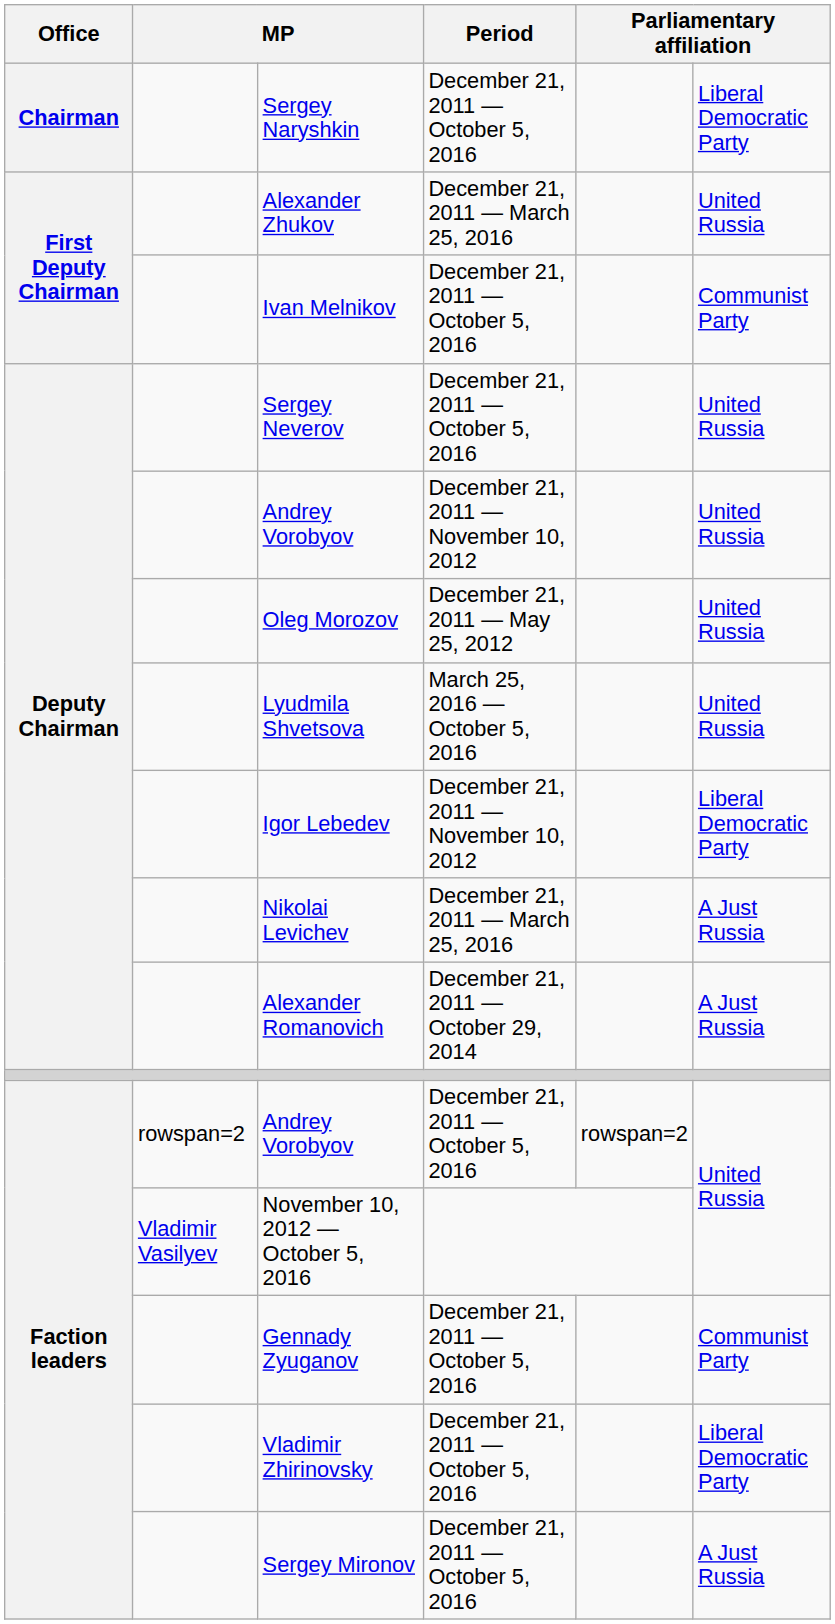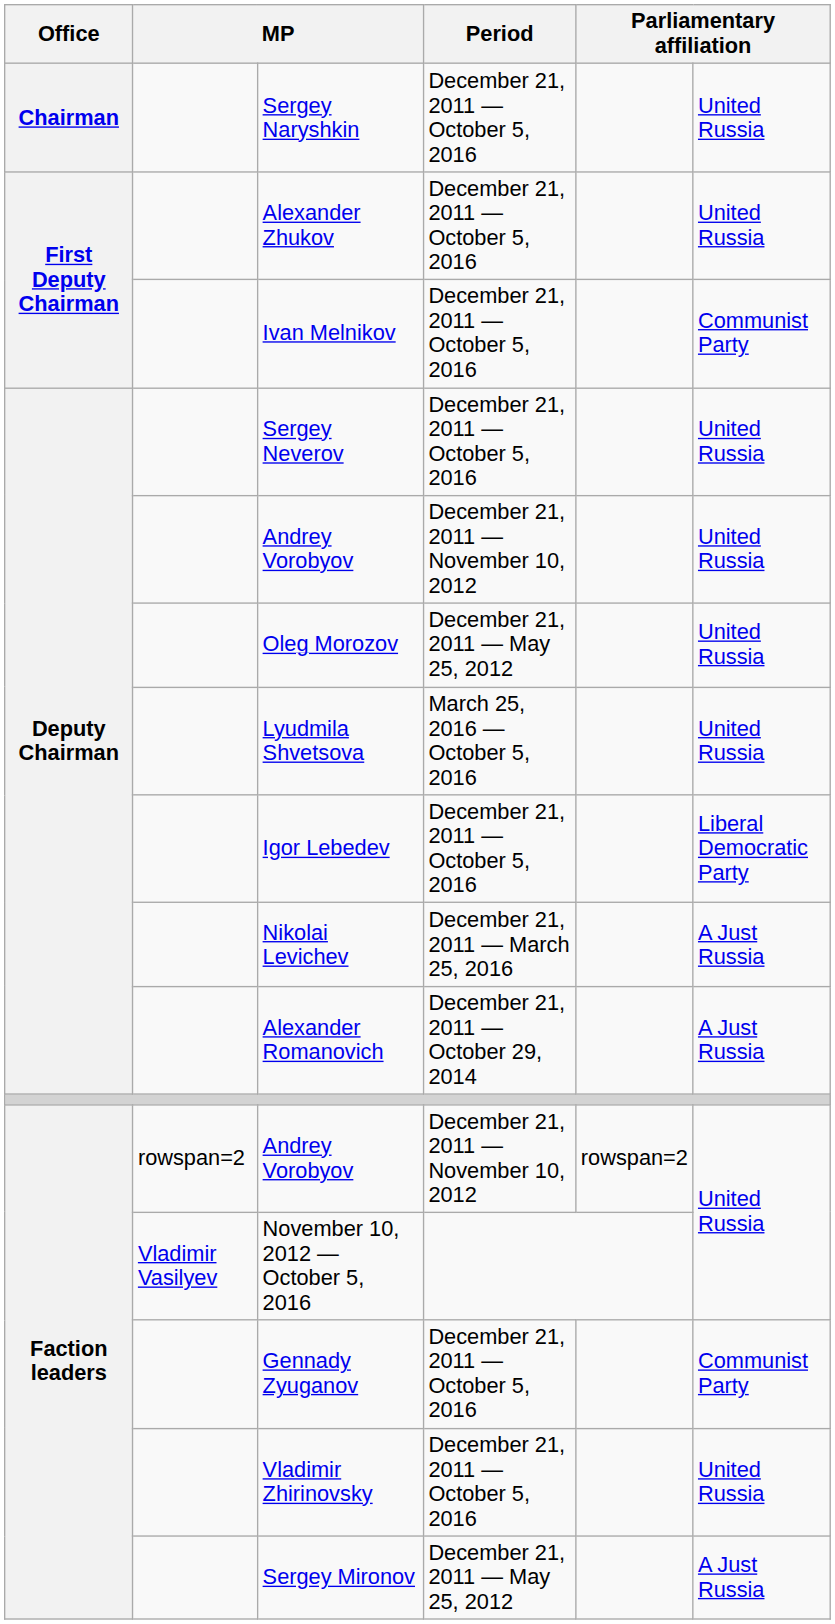(753, 117) Liberal Democratic Party -> (731, 117) United Russia
(499, 213) December 21, 2011 — March 25, 2016 -> (497, 225) December 21, 2011 — October 5, 2016
(497, 824) December 21, 2011 — November 10, 2012 -> (497, 848) December 21, 2011 — October 5, 2016
(497, 1133) December 21, 2011 — October 5, 2016 -> (497, 1158) December 21, 2011 — November 10, 2012
(753, 1457) Liberal Democratic Party -> (731, 1481) United Russia
(497, 1565) December 21, 2011 — October 5, 2016 -> (497, 1577) December 21, 2011 — May 25, 2012
